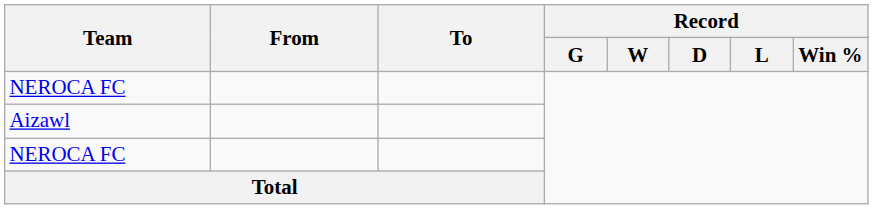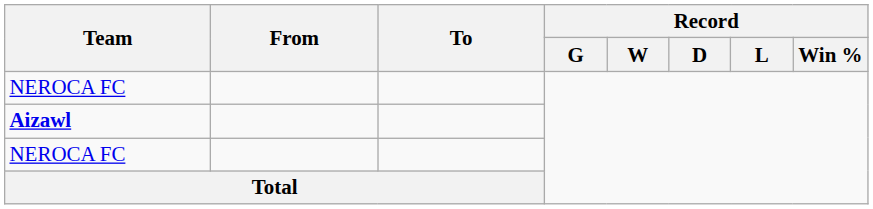(40, 120) normal -> (40, 120) bold
